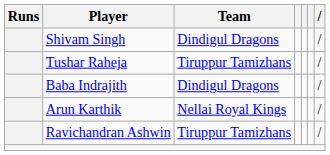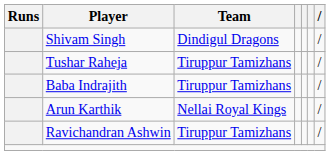(228, 86) Dindigul Dragons -> (234, 86) Tiruppur Tamizhans
